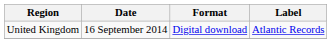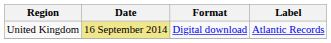(126, 30) no background -> (126, 30) khaki background
